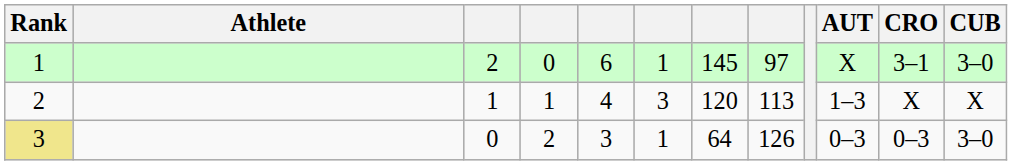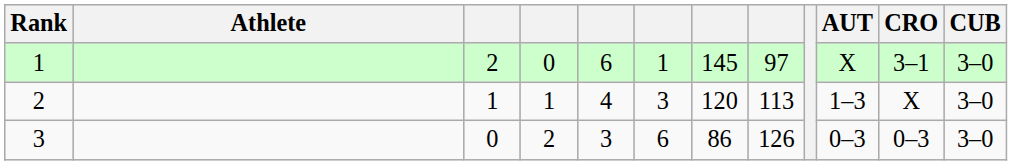(975, 100) X -> (975, 100) 3–0
(39, 139) khaki background -> (39, 139) no background
(663, 139) 1 -> (663, 139) 6
(720, 139) 64 -> (720, 139) 86
